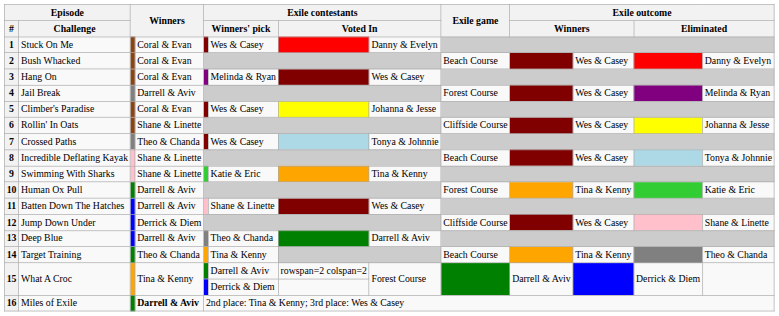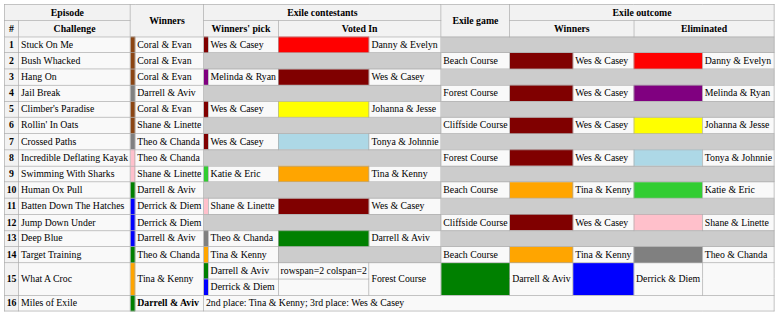(169, 158) Shane & Linette -> (169, 158) Theo & Chanda
(471, 158) Beach Course -> (471, 158) Forest Course
(471, 190) Forest Course -> (471, 190) Beach Course
(167, 206) Darrell & Aviv -> (169, 206) Derrick & Diem
